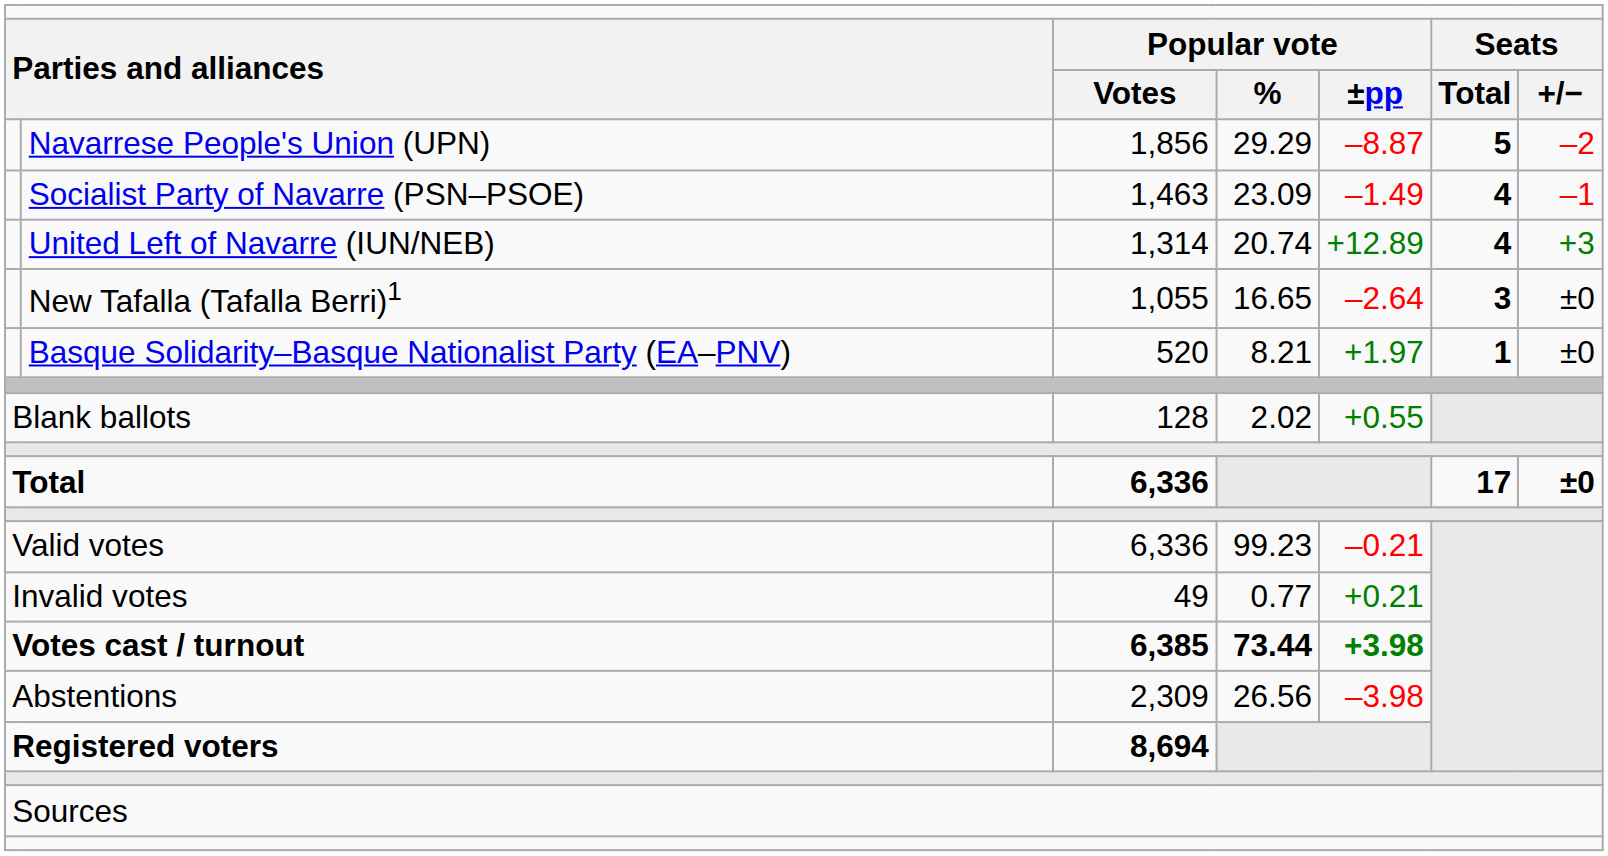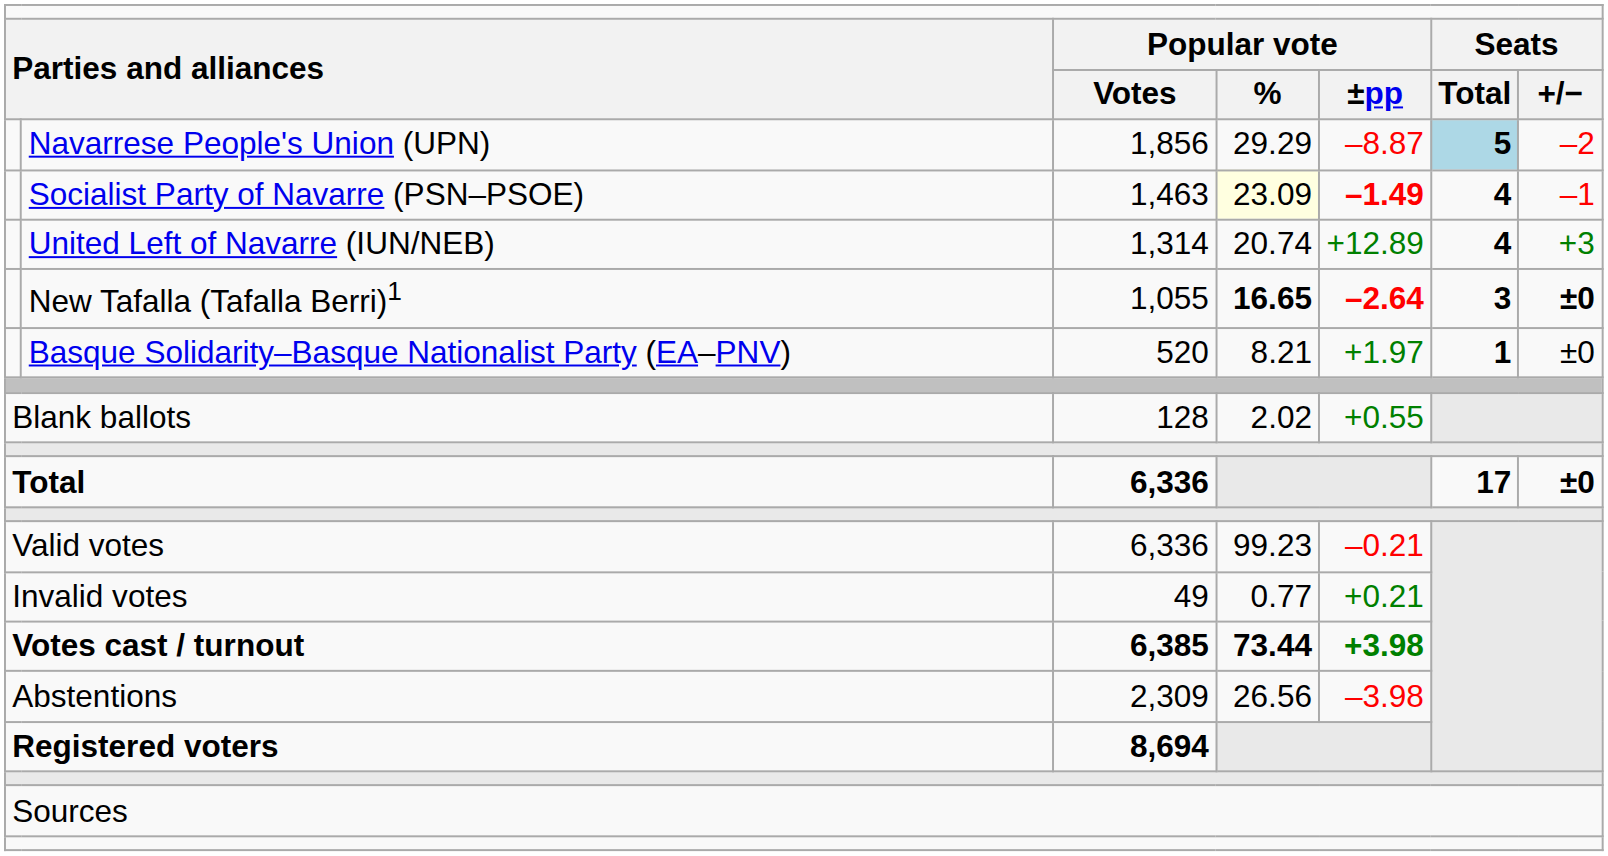(1502, 144) no background -> (1502, 144) lightblue background
(1273, 193) no background -> (1273, 193) lightyellow background
(1384, 193) normal -> (1384, 193) bold
(1273, 298) normal -> (1273, 298) bold
(1384, 298) normal -> (1384, 298) bold
(1577, 298) normal -> (1577, 298) bold
